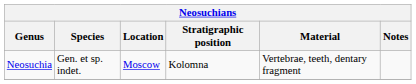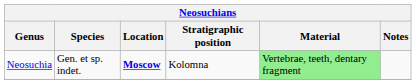(141, 65) normal -> (142, 65) bold
(315, 65) no background -> (315, 65) lightgreen background
